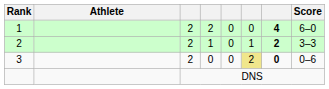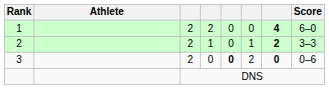(231, 60) normal -> (231, 60) bold
(251, 60) khaki background -> (251, 60) no background
